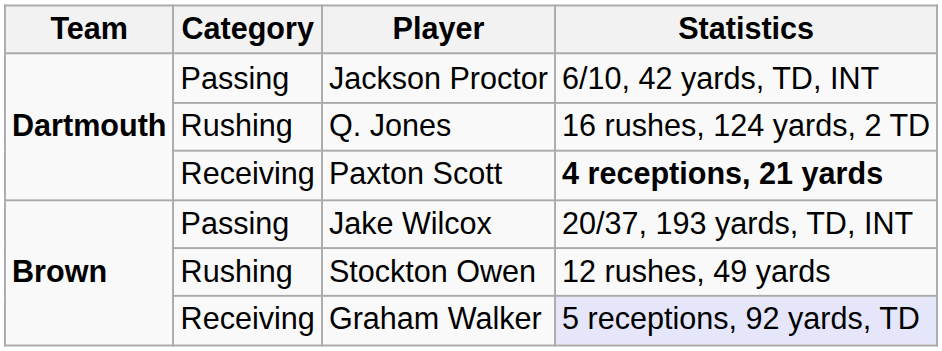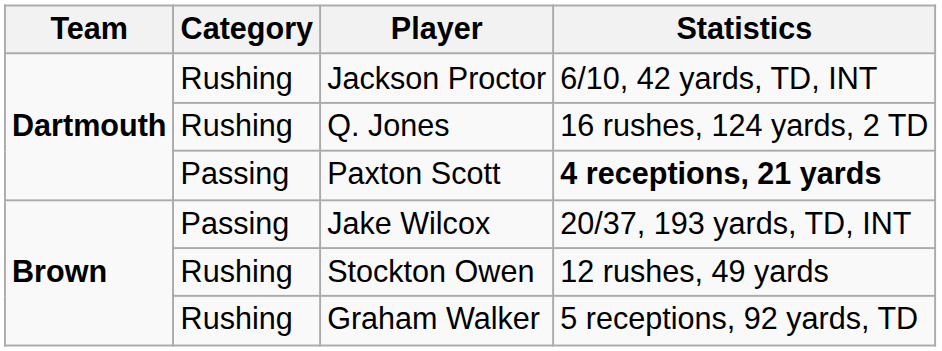(235, 77) Passing -> (237, 77) Rushing
(248, 174) Receiving -> (235, 174) Passing
(248, 320) Receiving -> (237, 320) Rushing
(741, 320) lavender background -> (739, 320) no background
